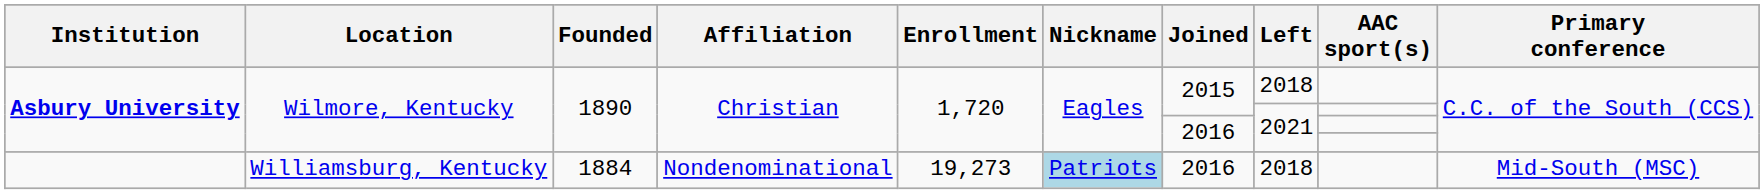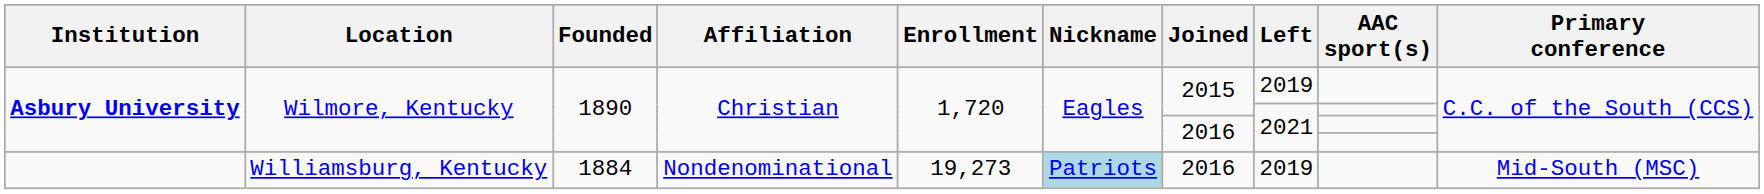(1286, 86) 2018 -> (1286, 86) 2019
(1286, 170) 2018 -> (1286, 170) 2019
